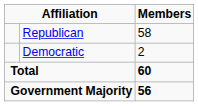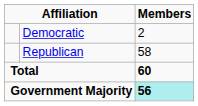rows swapped: (53, 52) <-> (53, 33)
(145, 91) no background -> (145, 91) paleturquoise background
